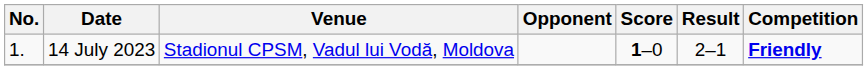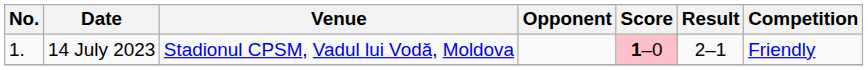(647, 49) no background -> (647, 49) pink background
(785, 49) bold -> (782, 49) normal
